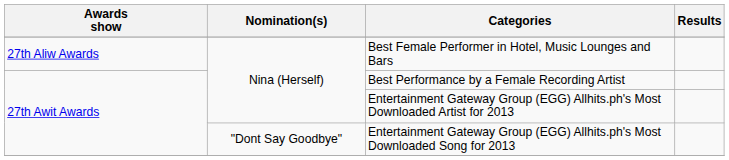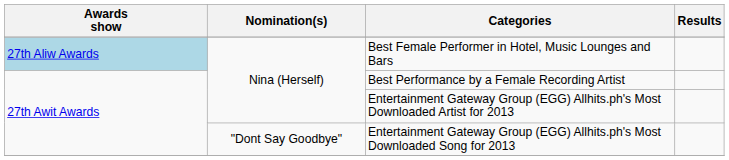(53, 53) no background -> (53, 53) lightblue background
